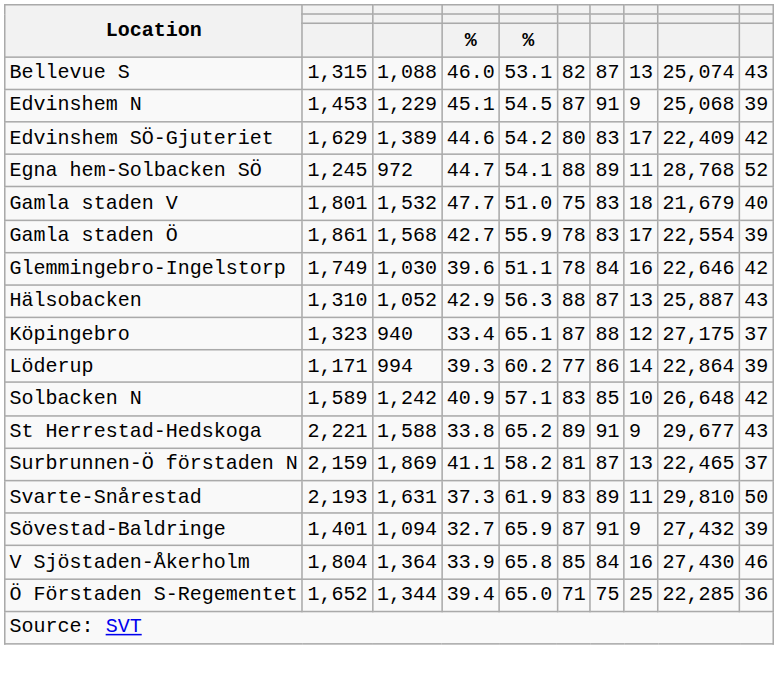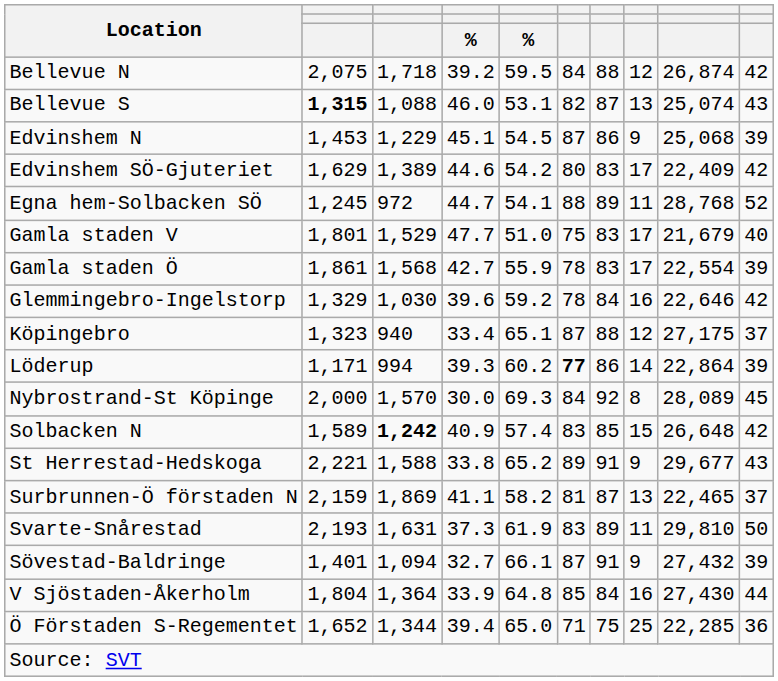+ row: (70, 73)
(337, 73) normal -> (337, 105) bold
(607, 105) 91 -> (607, 138) 86
(407, 203) 1,532 -> (407, 236) 1,529
(641, 203) 18 -> (641, 236) 17
(337, 269) 1,749 -> (337, 301) 1,329
(528, 269) 51.1 -> (528, 301) 59.2
- row: (76, 301)
(574, 366) normal -> (574, 366) bold
+ row: (142, 399)
(407, 399) normal -> (407, 432) bold
(528, 399) 57.1 -> (528, 432) 57.4
(641, 399) 10 -> (641, 432) 15
(528, 530) 65.9 -> (528, 562) 66.1
(528, 562) 65.8 -> (528, 595) 64.8
(756, 562) 46 -> (756, 595) 44
